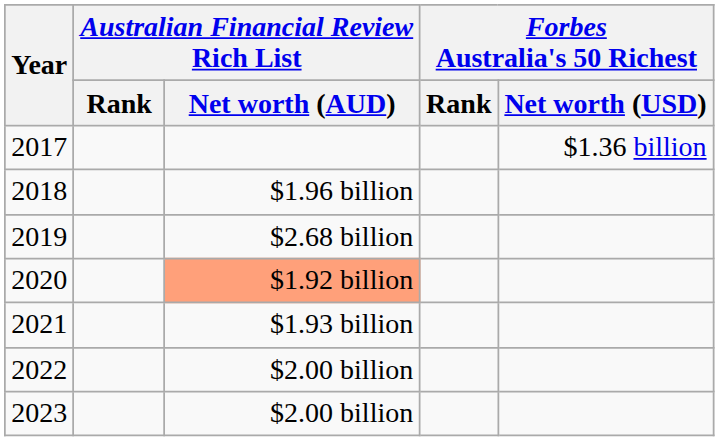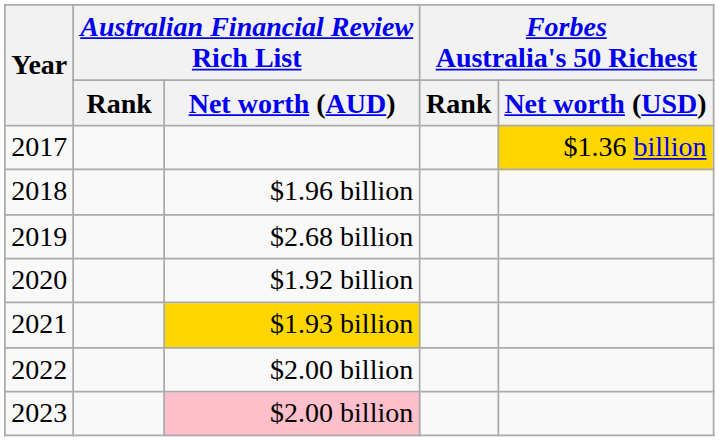(635, 147) no background -> (635, 147) gold background
(342, 280) lightsalmon background -> (342, 280) no background
(342, 324) no background -> (342, 324) gold background
(342, 413) no background -> (342, 413) pink background
